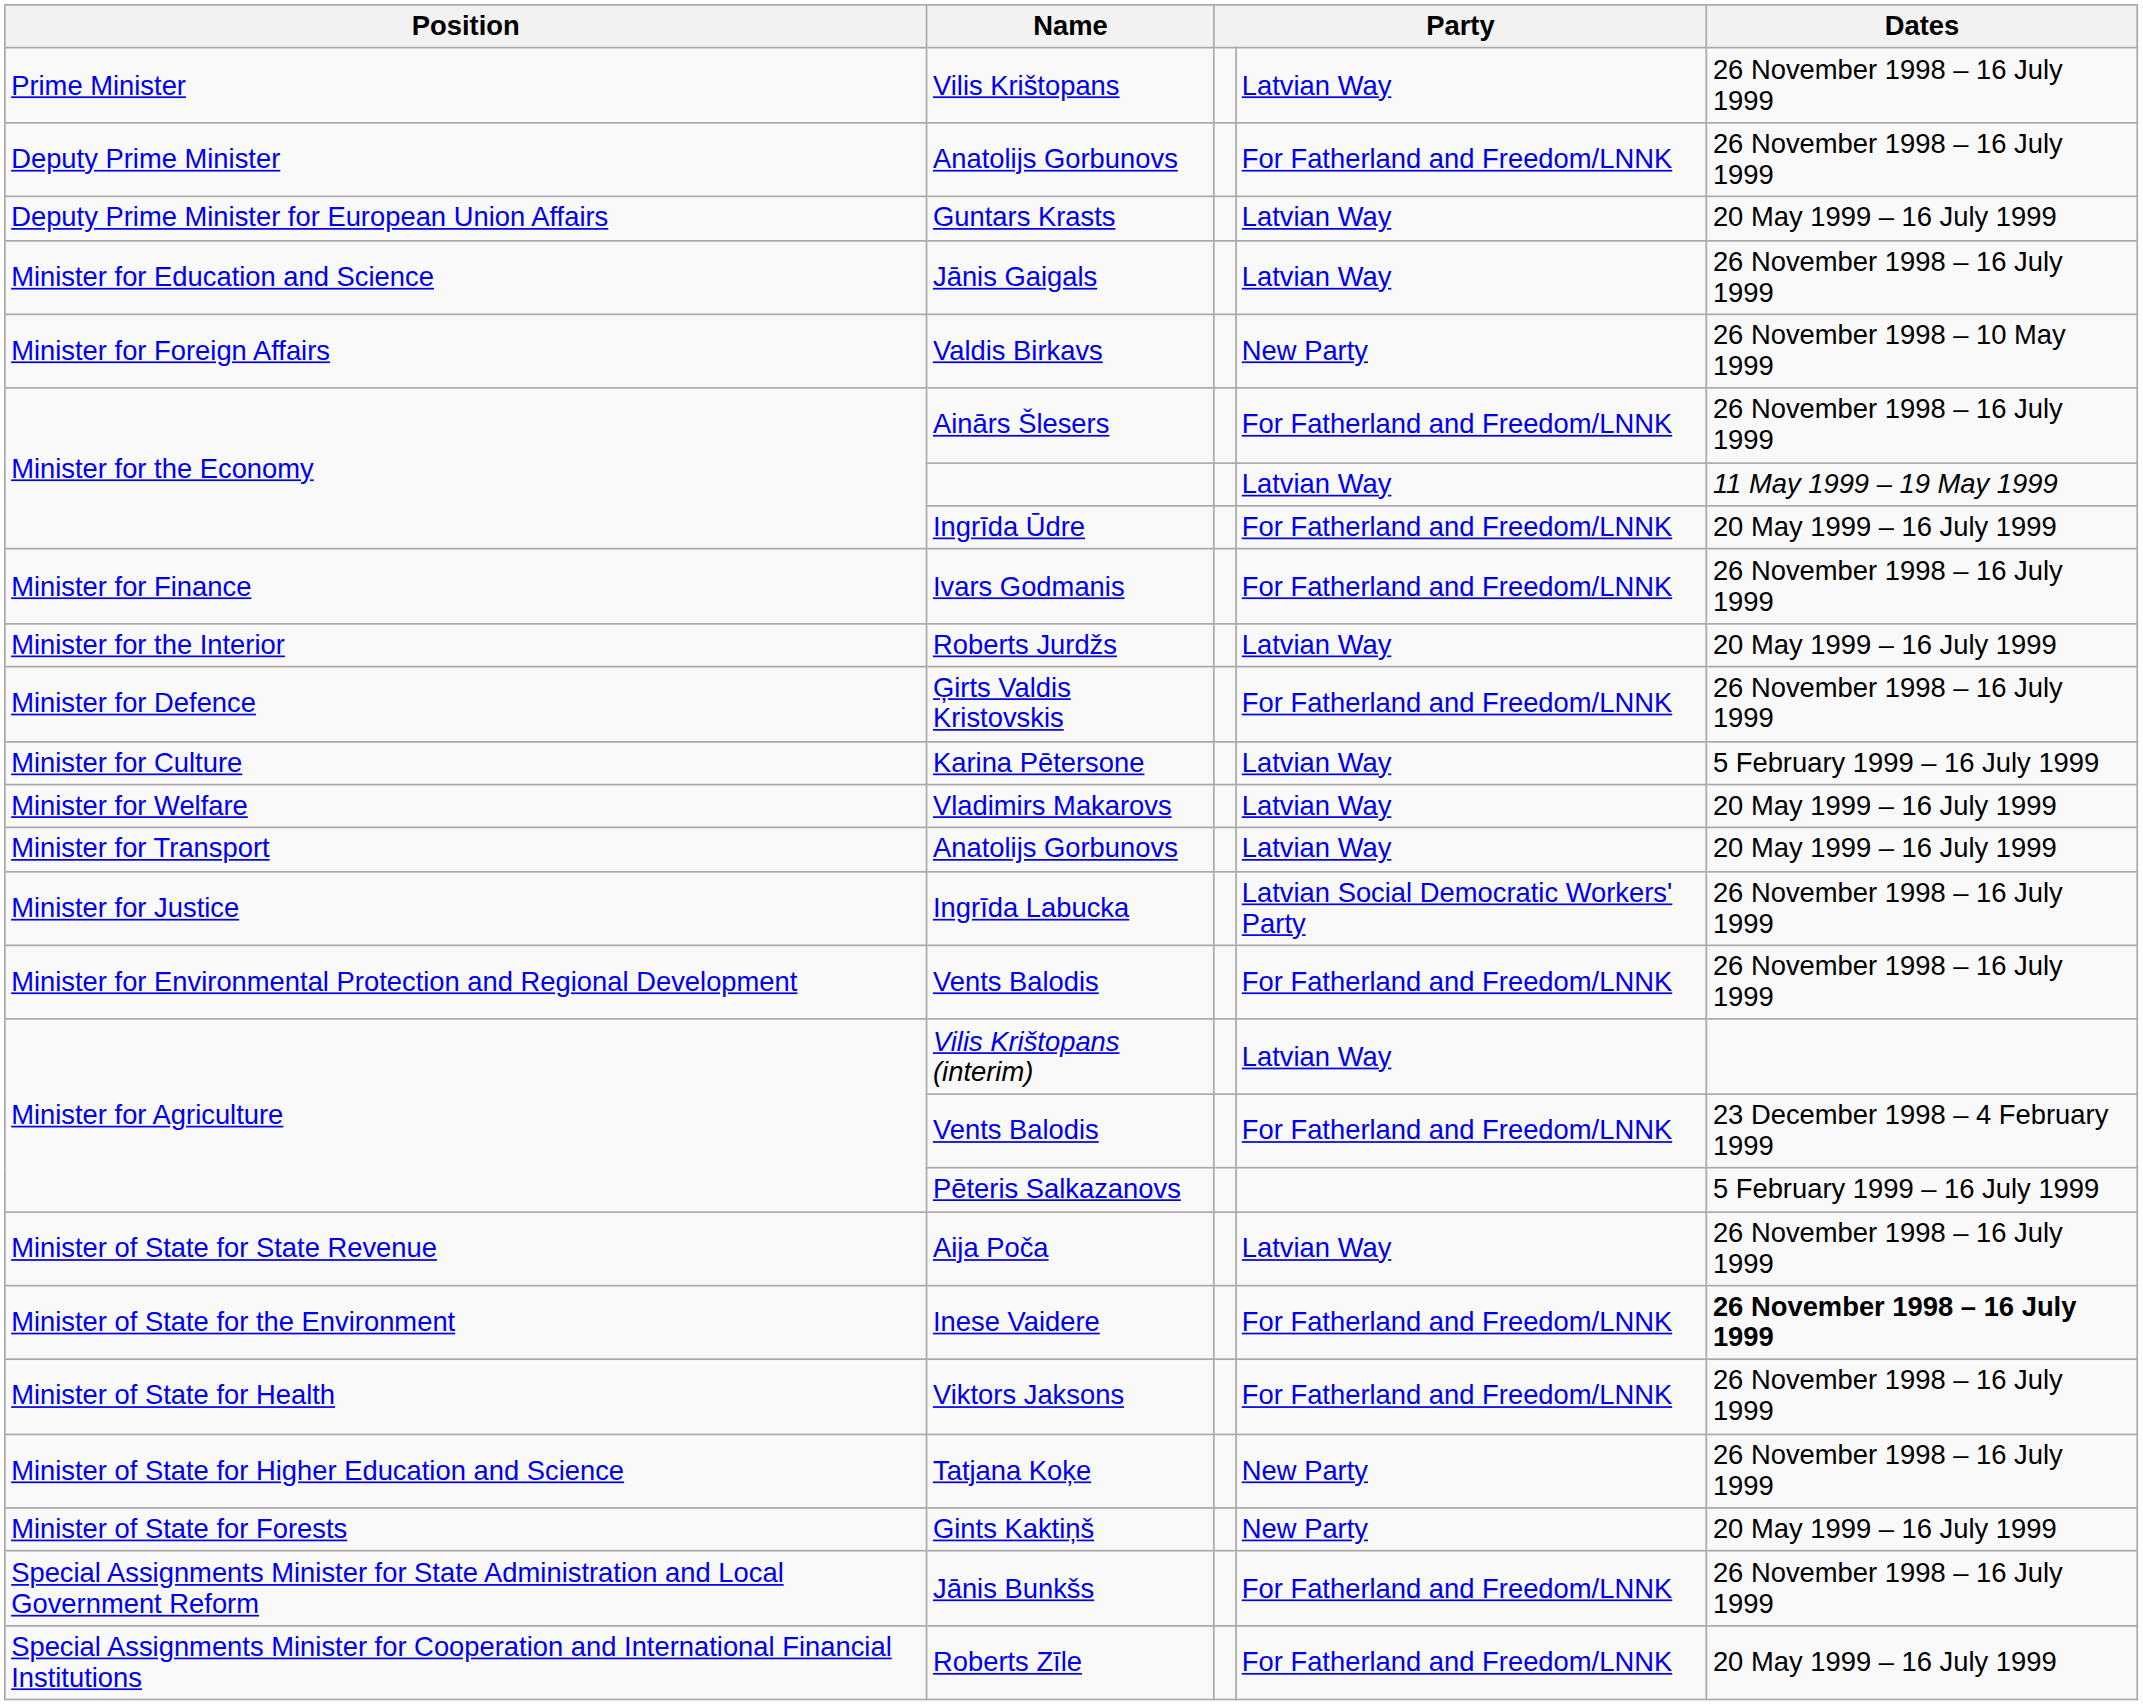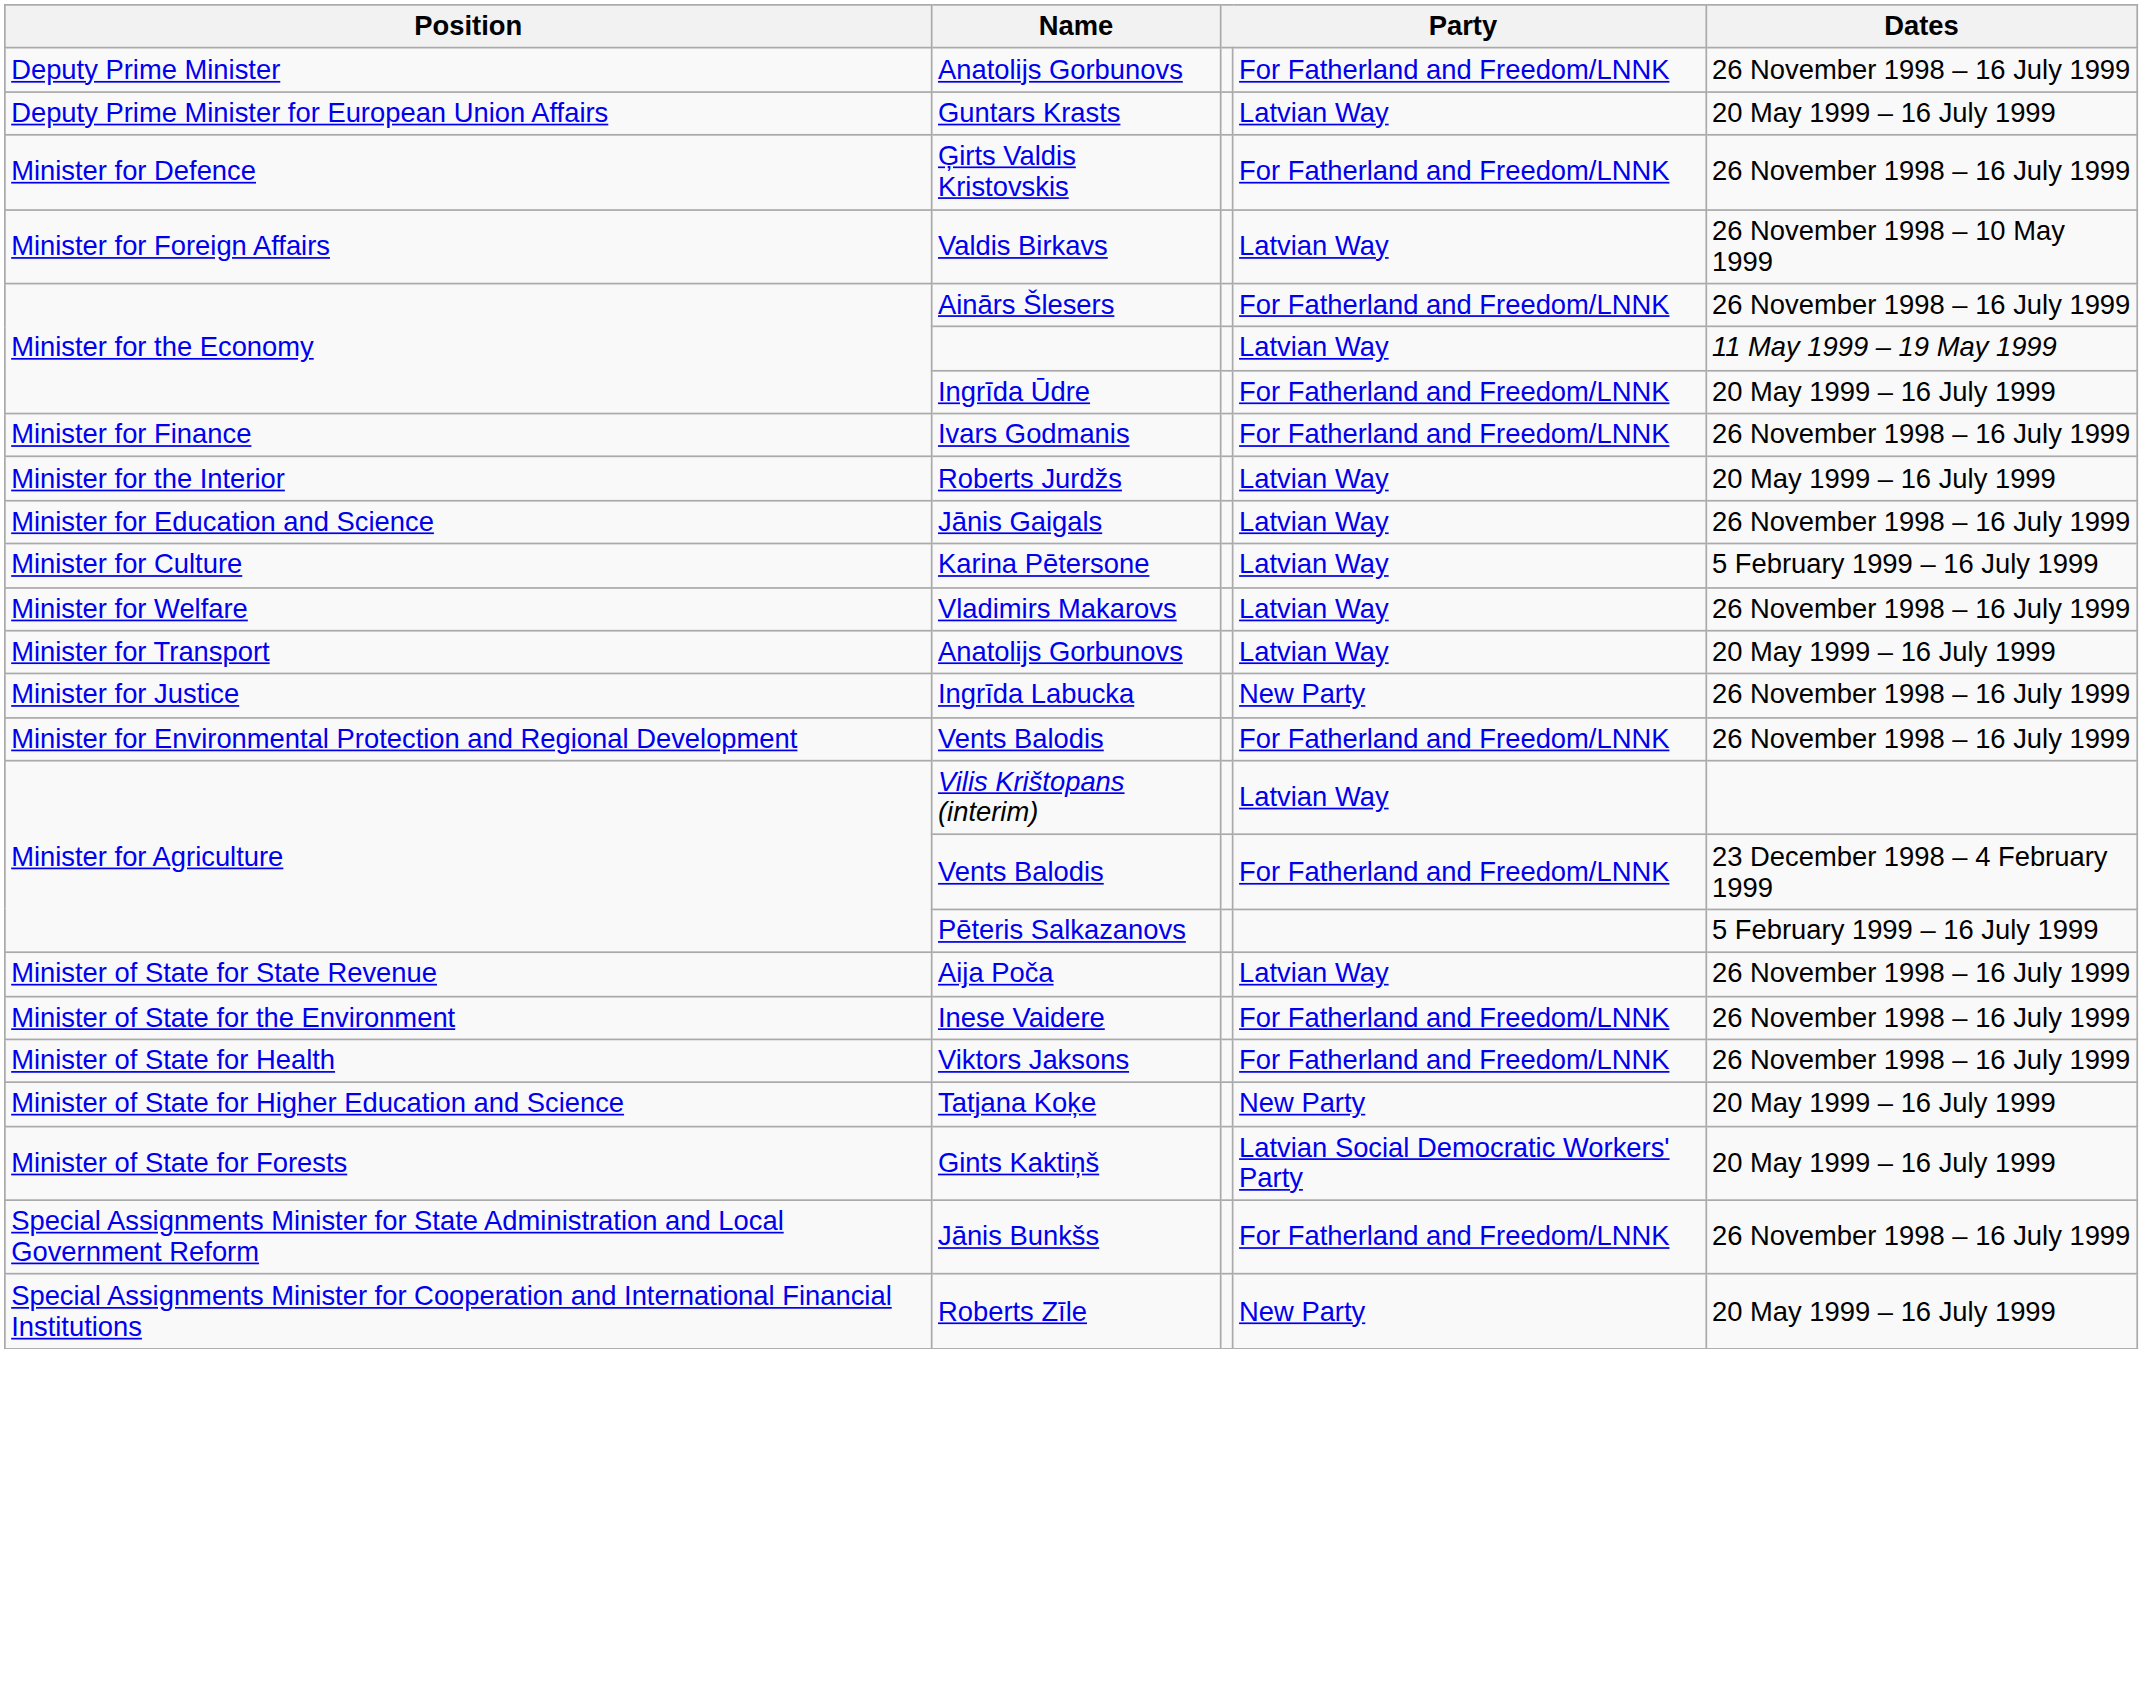- row: (99, 84)
rows swapped: (134, 703) <-> (223, 276)
(1305, 350) New Party -> (1314, 245) Latvian Way
(1885, 805) 20 May 1999 – 16 July 1999 -> (1921, 608) 26 November 1998 – 16 July 1999
(1457, 907) Latvian Social Democratic Workers' Party -> (1302, 695) New Party
(1895, 1322) bold -> (1921, 1017) normal
(1888, 1470) 26 November 1998 – 16 July 1999 -> (1884, 1103) 20 May 1999 – 16 July 1999
(1305, 1529) New Party -> (1454, 1162) Latvian Social Democratic Workers' Party
(1457, 1662) For Fatherland and Freedom/LNNK -> (1302, 1311) New Party
